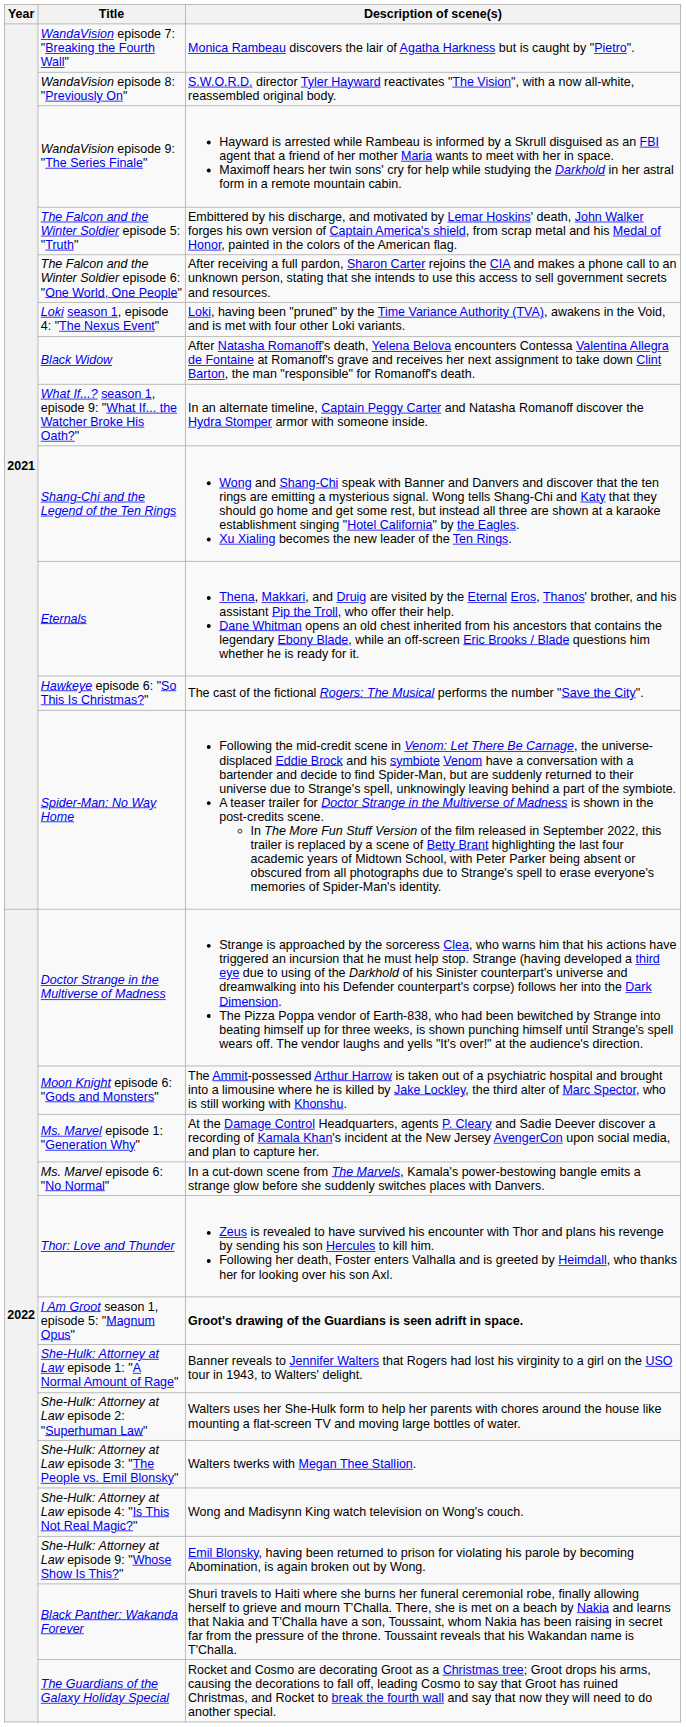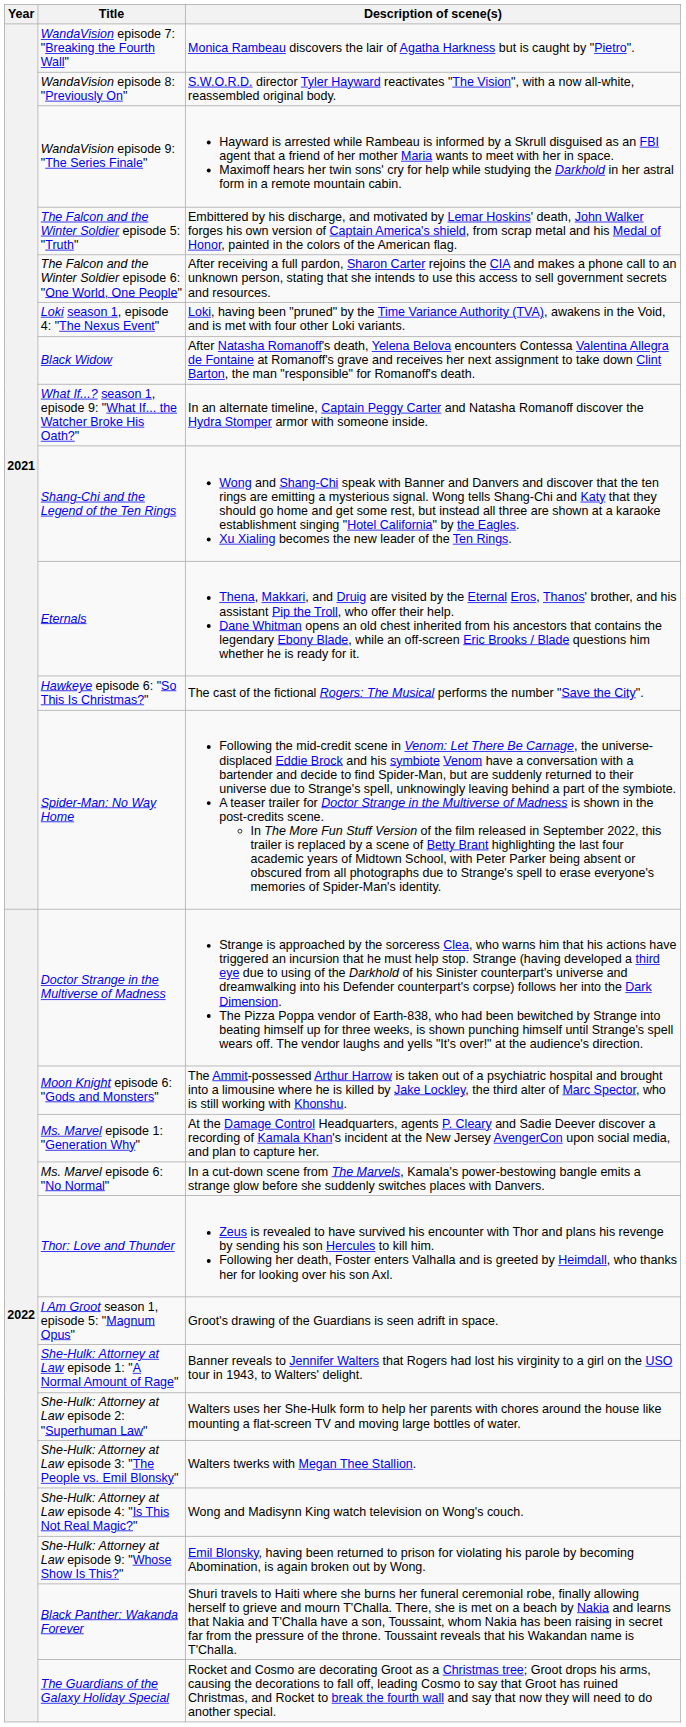(356, 1320) bold -> (343, 1320) normal
